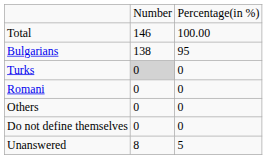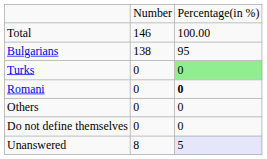(136, 70) lightgrey background -> (136, 70) no background
(180, 70) no background -> (180, 70) lightgreen background
(180, 88) normal -> (180, 88) bold
(180, 145) no background -> (180, 145) lavender background
